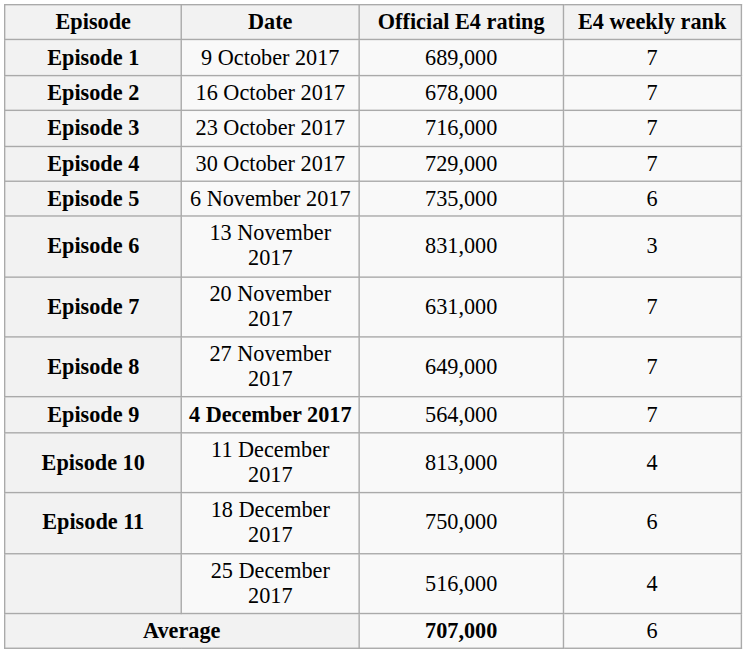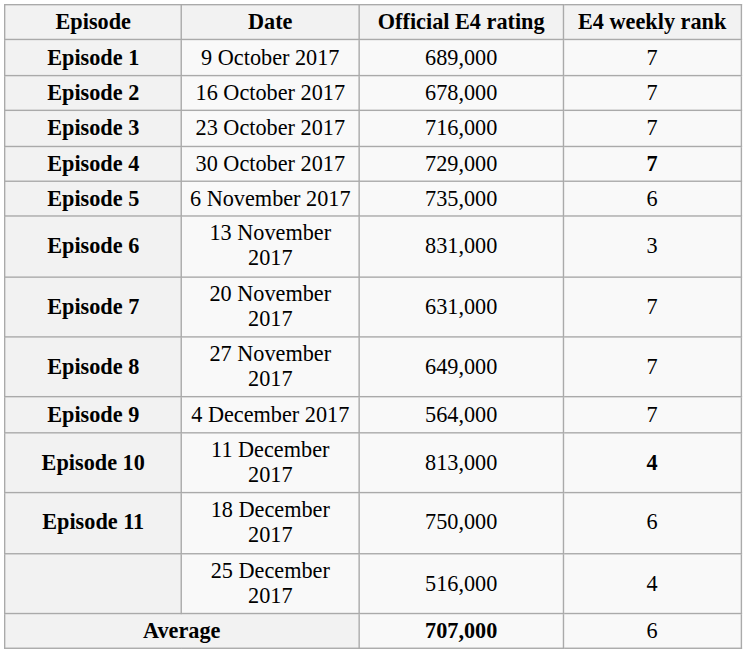(652, 163) normal -> (652, 163) bold
(270, 414) bold -> (270, 414) normal
(652, 462) normal -> (652, 462) bold
